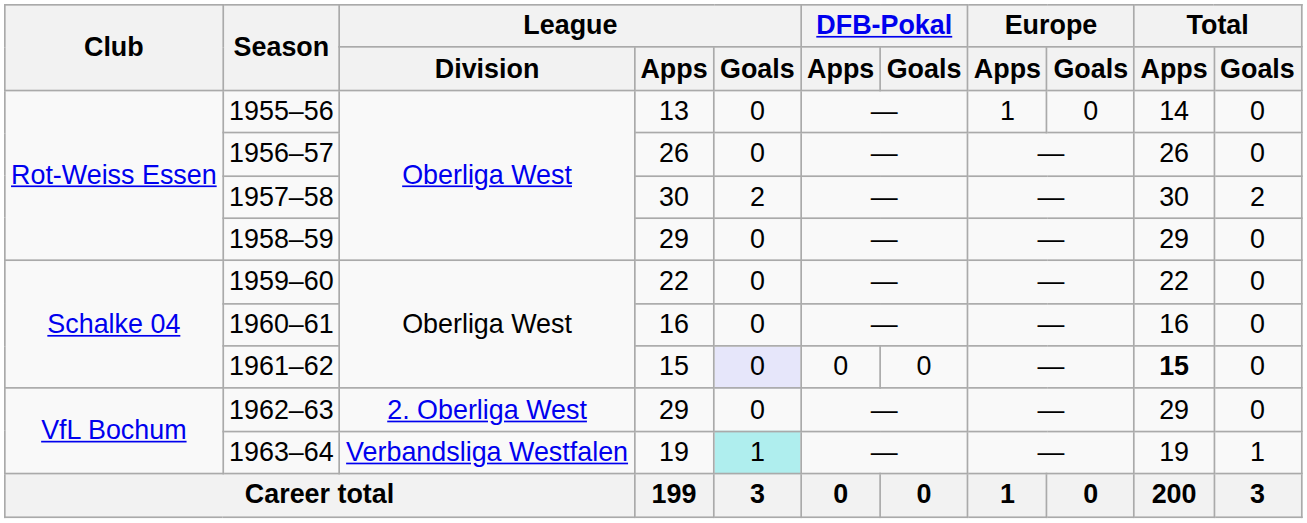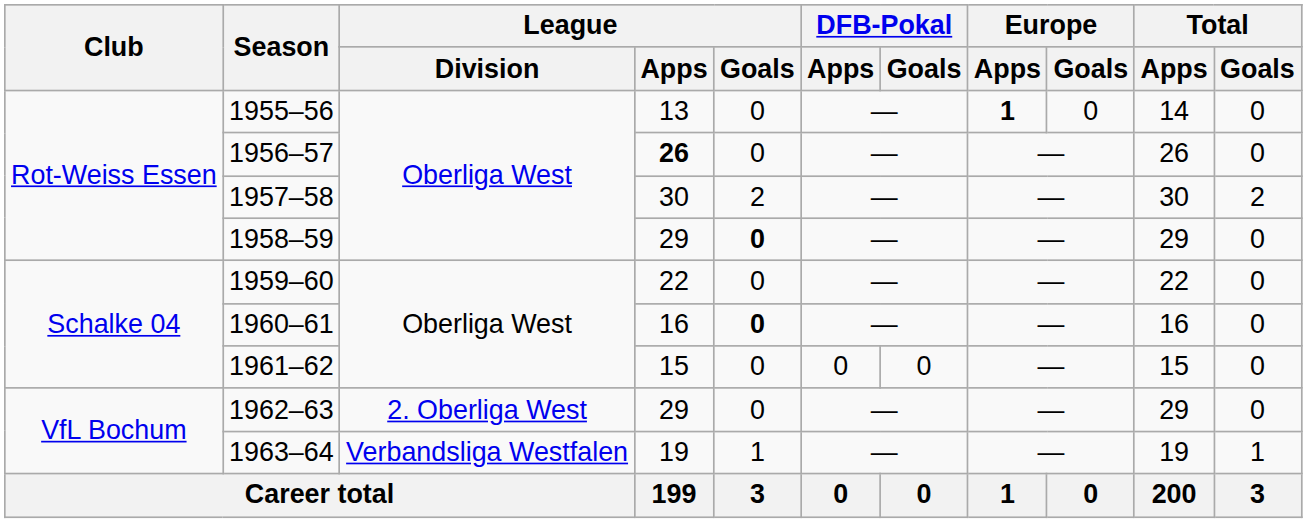(1007, 111) normal -> (1007, 111) bold
(674, 153) normal -> (674, 153) bold
(757, 238) normal -> (757, 238) bold
(757, 324) normal -> (757, 324) bold
(757, 366) lavender background -> (757, 366) no background
(1174, 366) bold -> (1174, 366) normal
(757, 452) paleturquoise background -> (757, 452) no background
